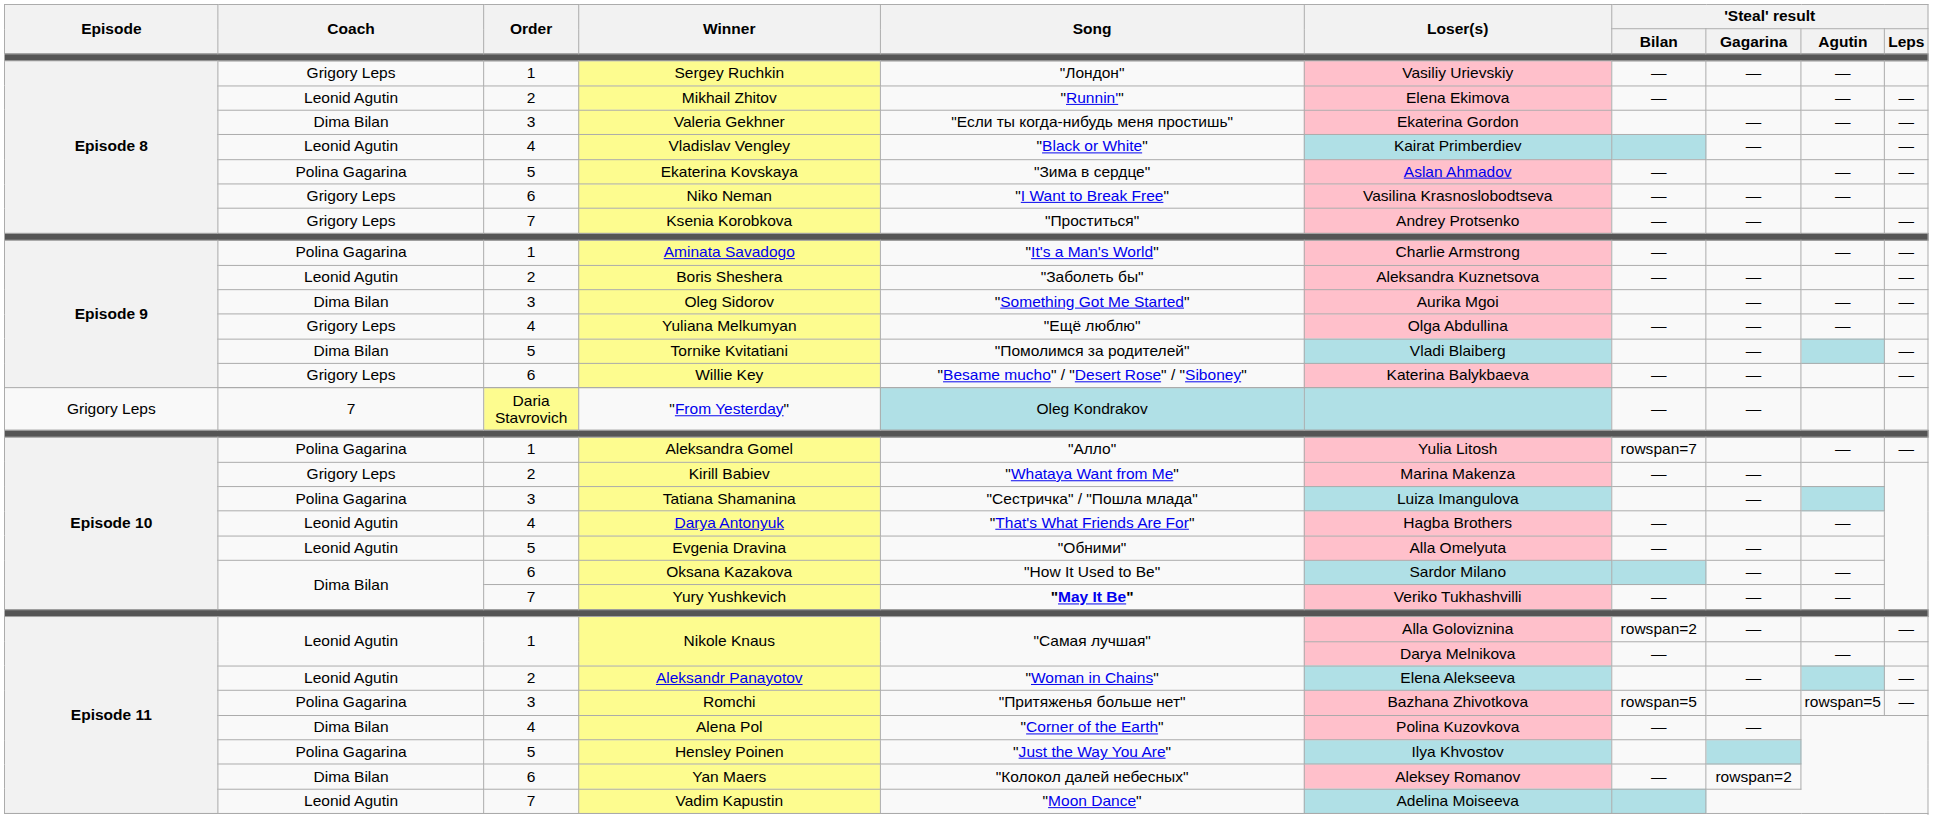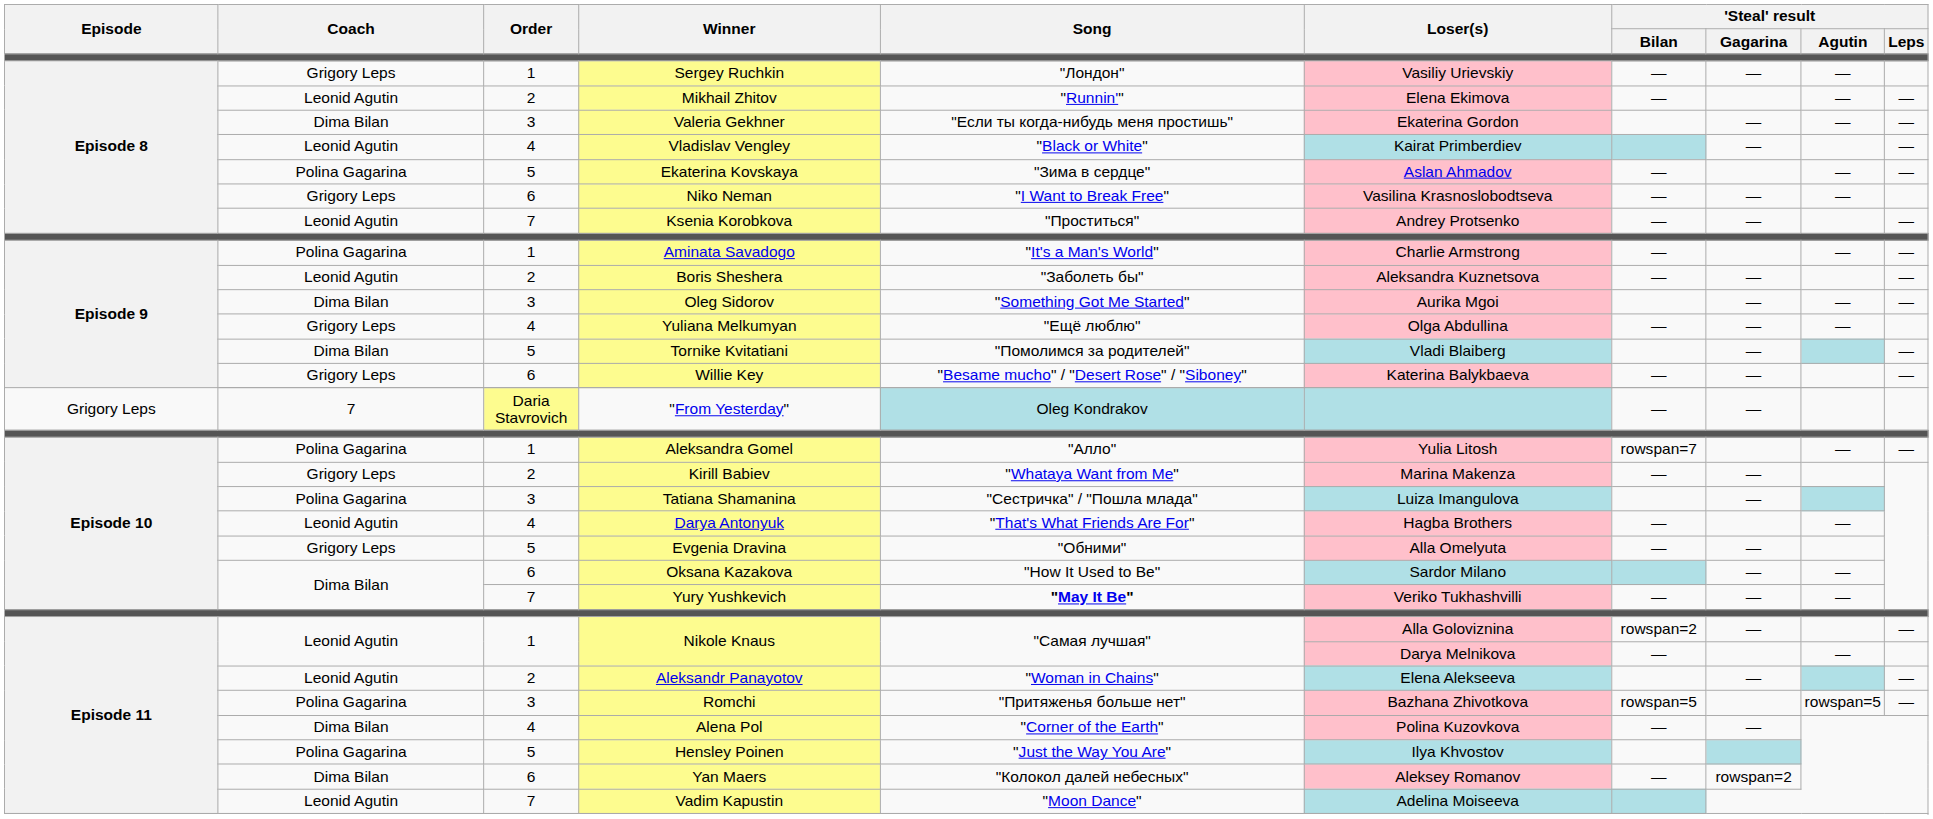(351, 220) Grigory Leps -> (351, 220) Leonid Agutin
(351, 548) Leonid Agutin -> (351, 548) Grigory Leps
